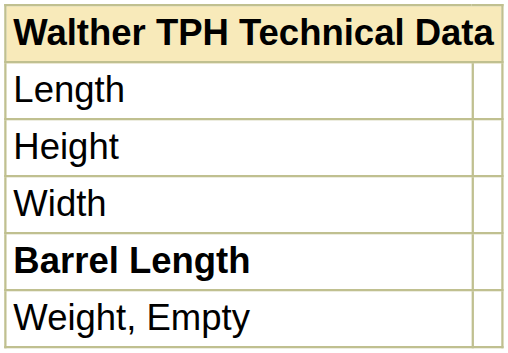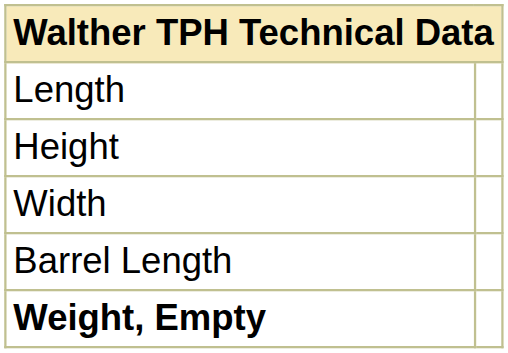(132, 260) bold -> (123, 260) normal
(132, 318) normal -> (140, 318) bold
